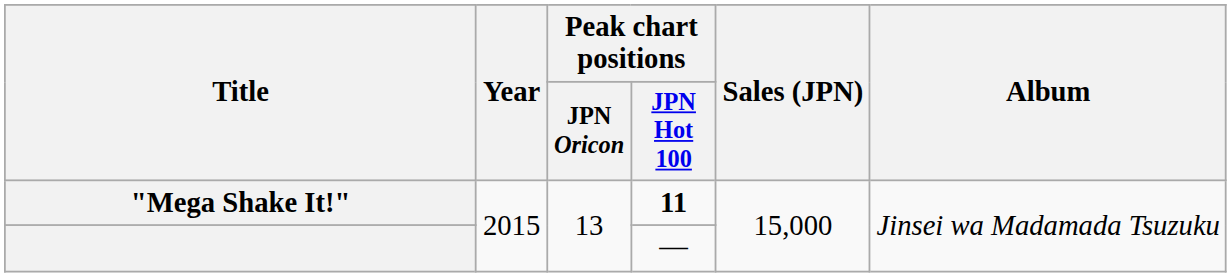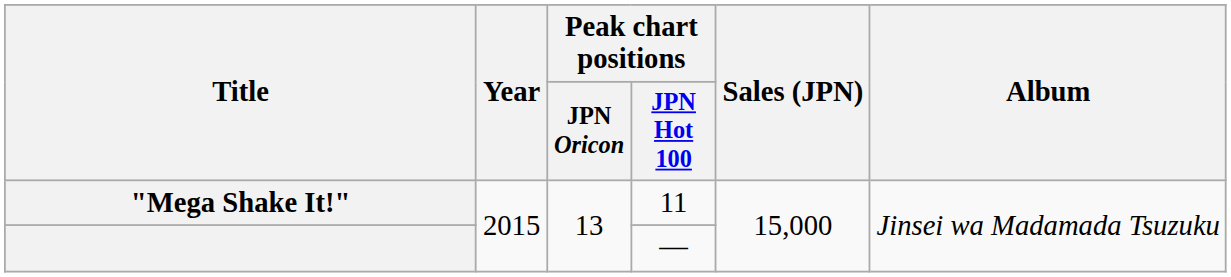(674, 202) bold -> (674, 202) normal
